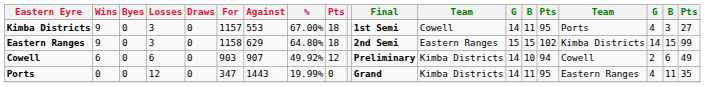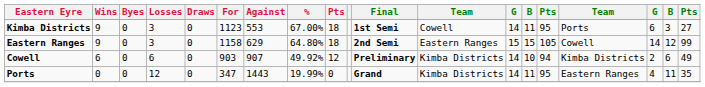(231, 28) 1157 -> (231, 28) 1123
(652, 28) 4 -> (652, 28) 6
(548, 43) 102 -> (548, 43) 105
(603, 43) Kimba Districts -> (578, 43) Cowell
(671, 43) 15 -> (671, 43) 12
(578, 59) Cowell -> (603, 59) Kimba Districts
